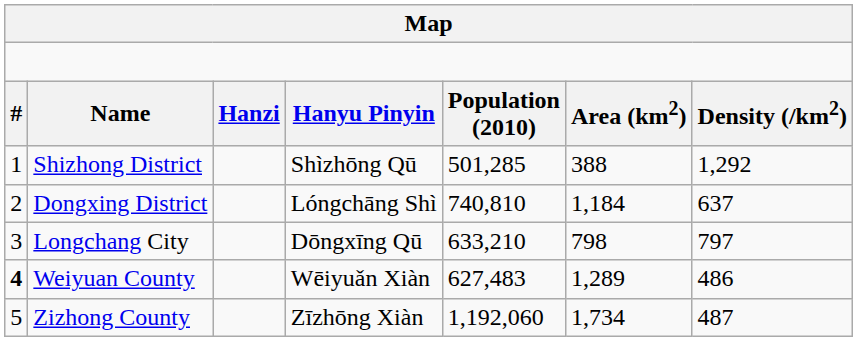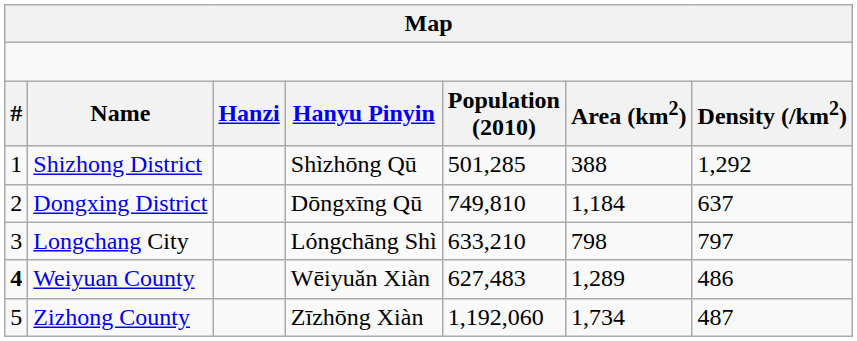(364, 202) Lóngchāng Shì -> (356, 202) Dōngxīng Qū
(487, 202) 740,810 -> (487, 202) 749,810
(356, 240) Dōngxīng Qū -> (364, 240) Lóngchāng Shì
